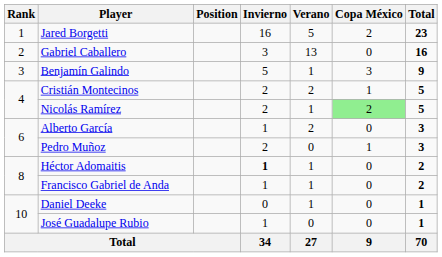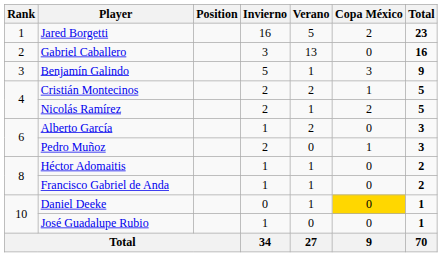(369, 109) lightgreen background -> (369, 109) no background
(265, 166) bold -> (265, 166) normal
(369, 204) no background -> (369, 204) gold background
